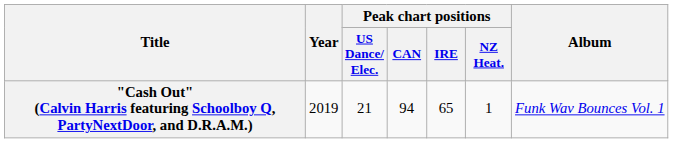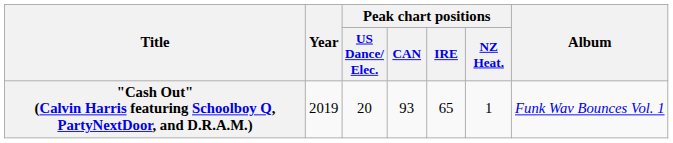(364, 109) 21 -> (364, 109) 20
(407, 109) 94 -> (407, 109) 93
